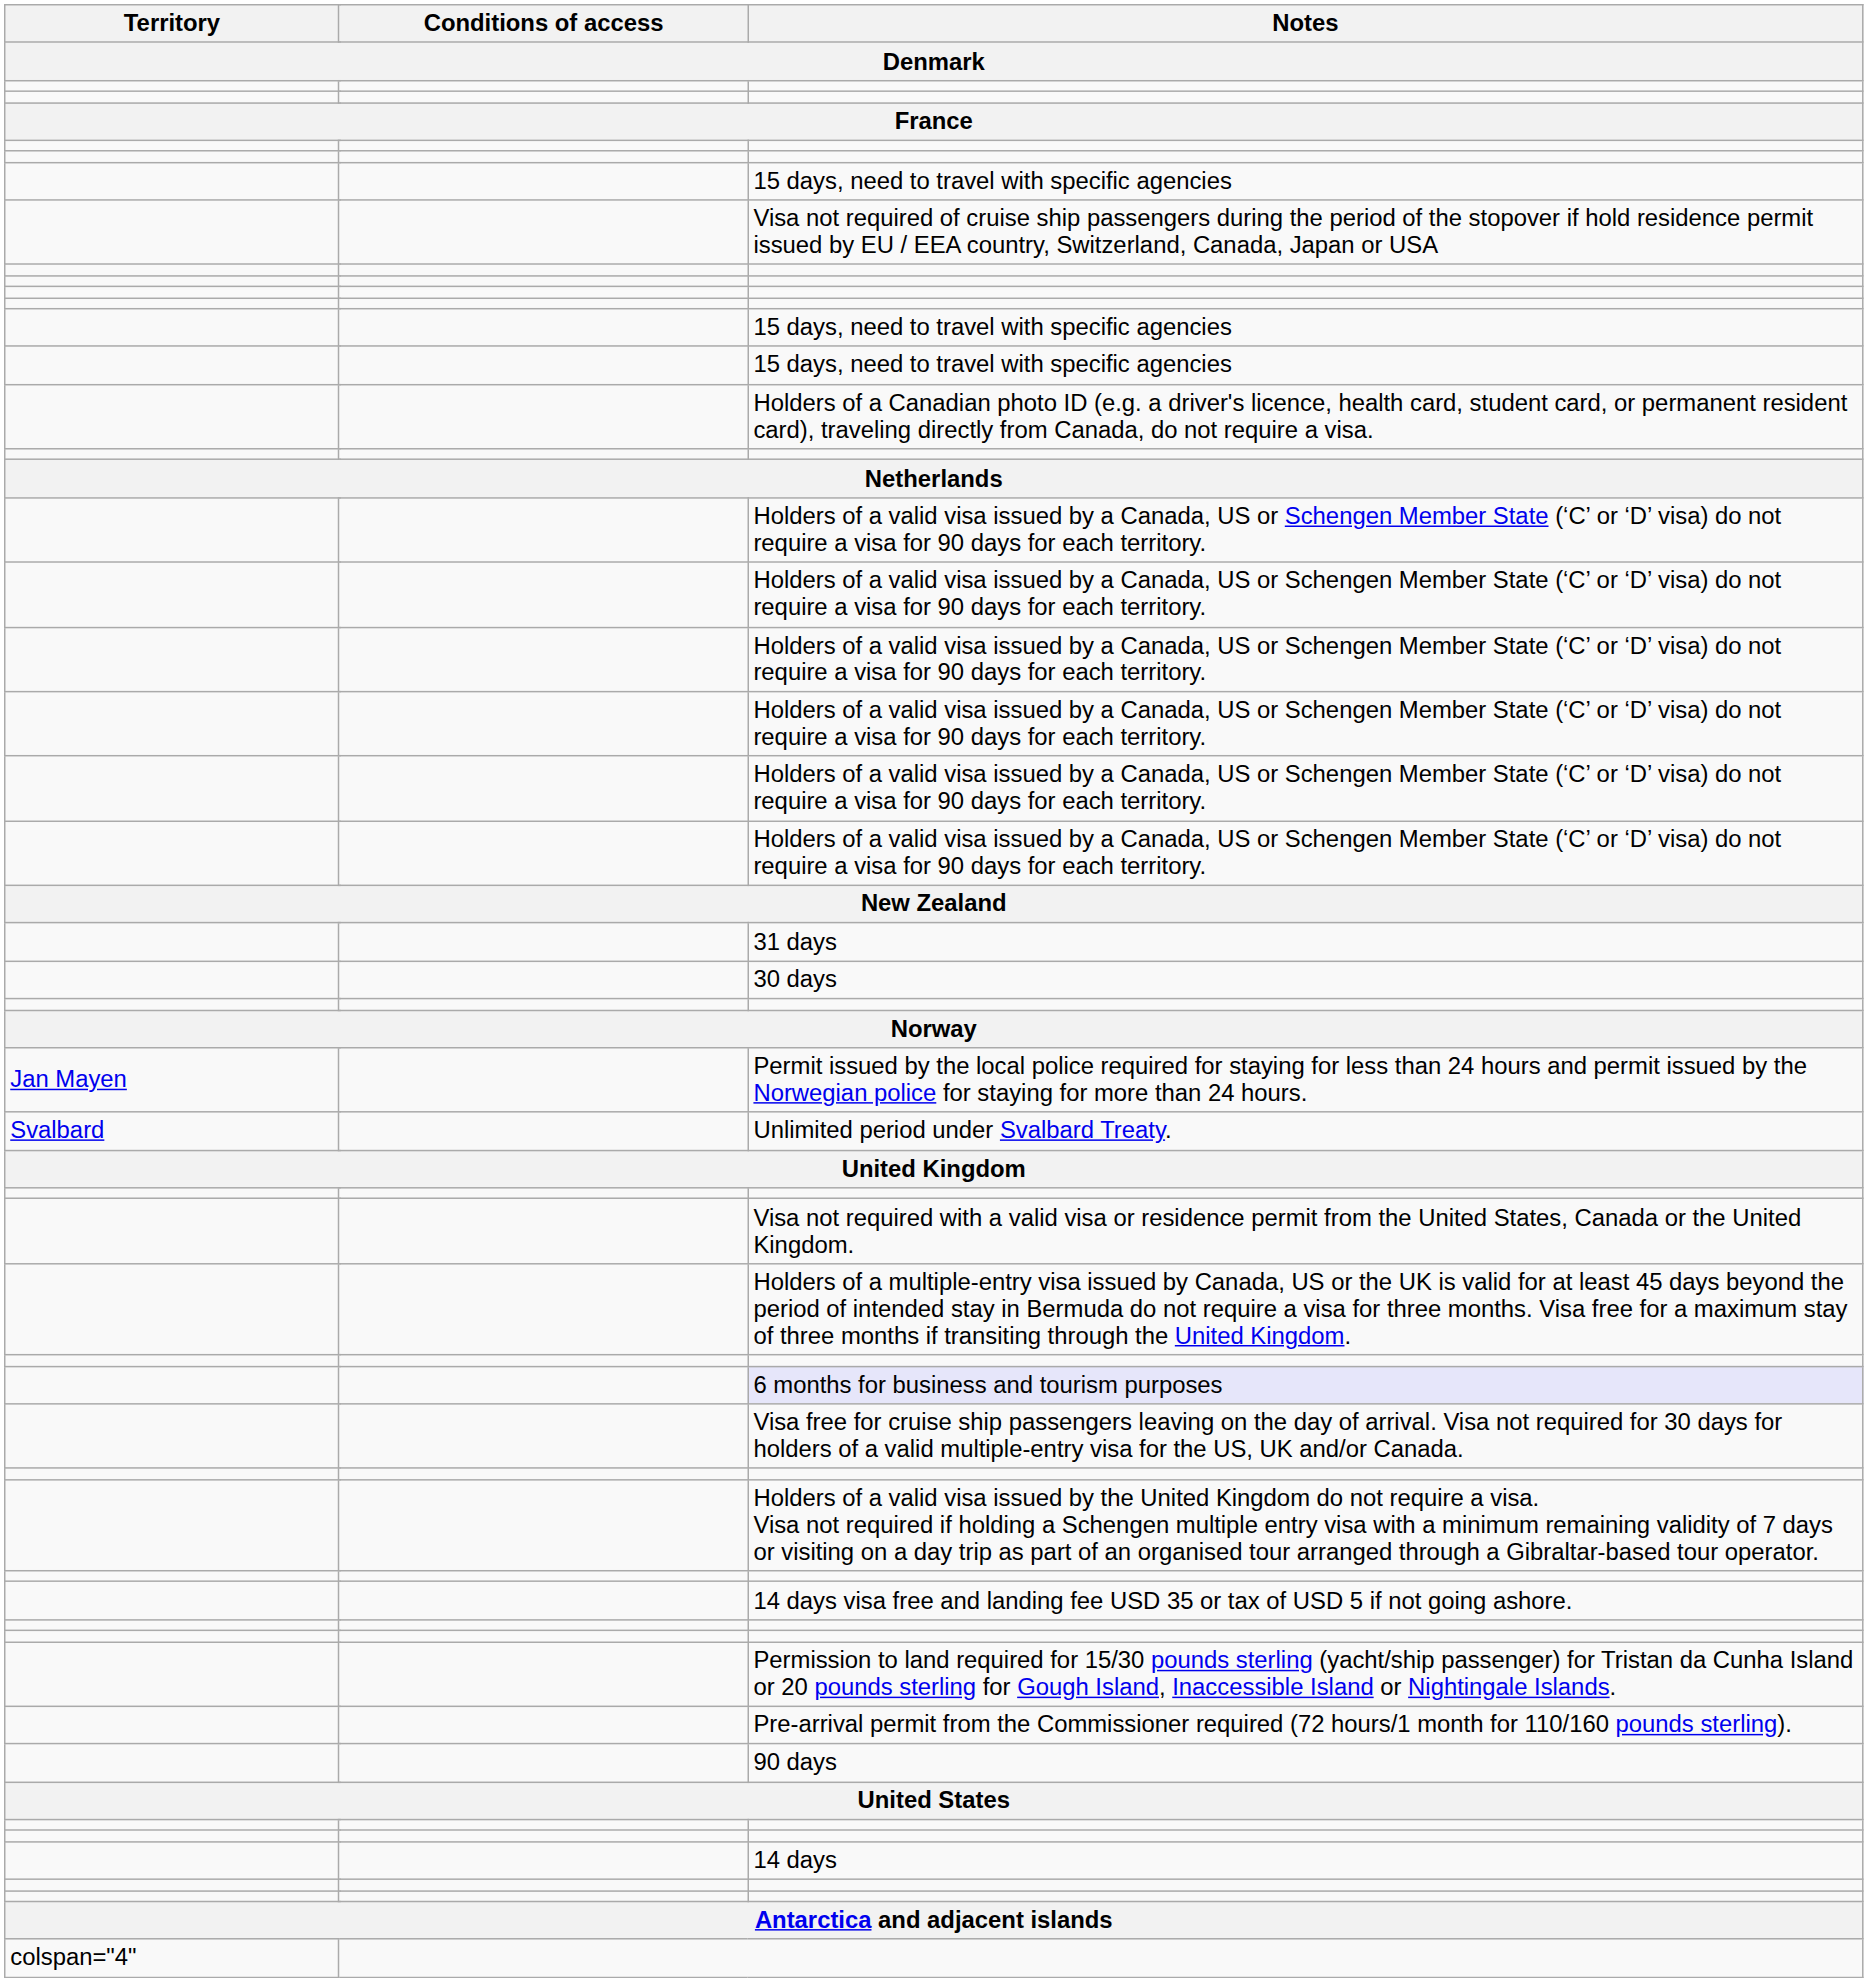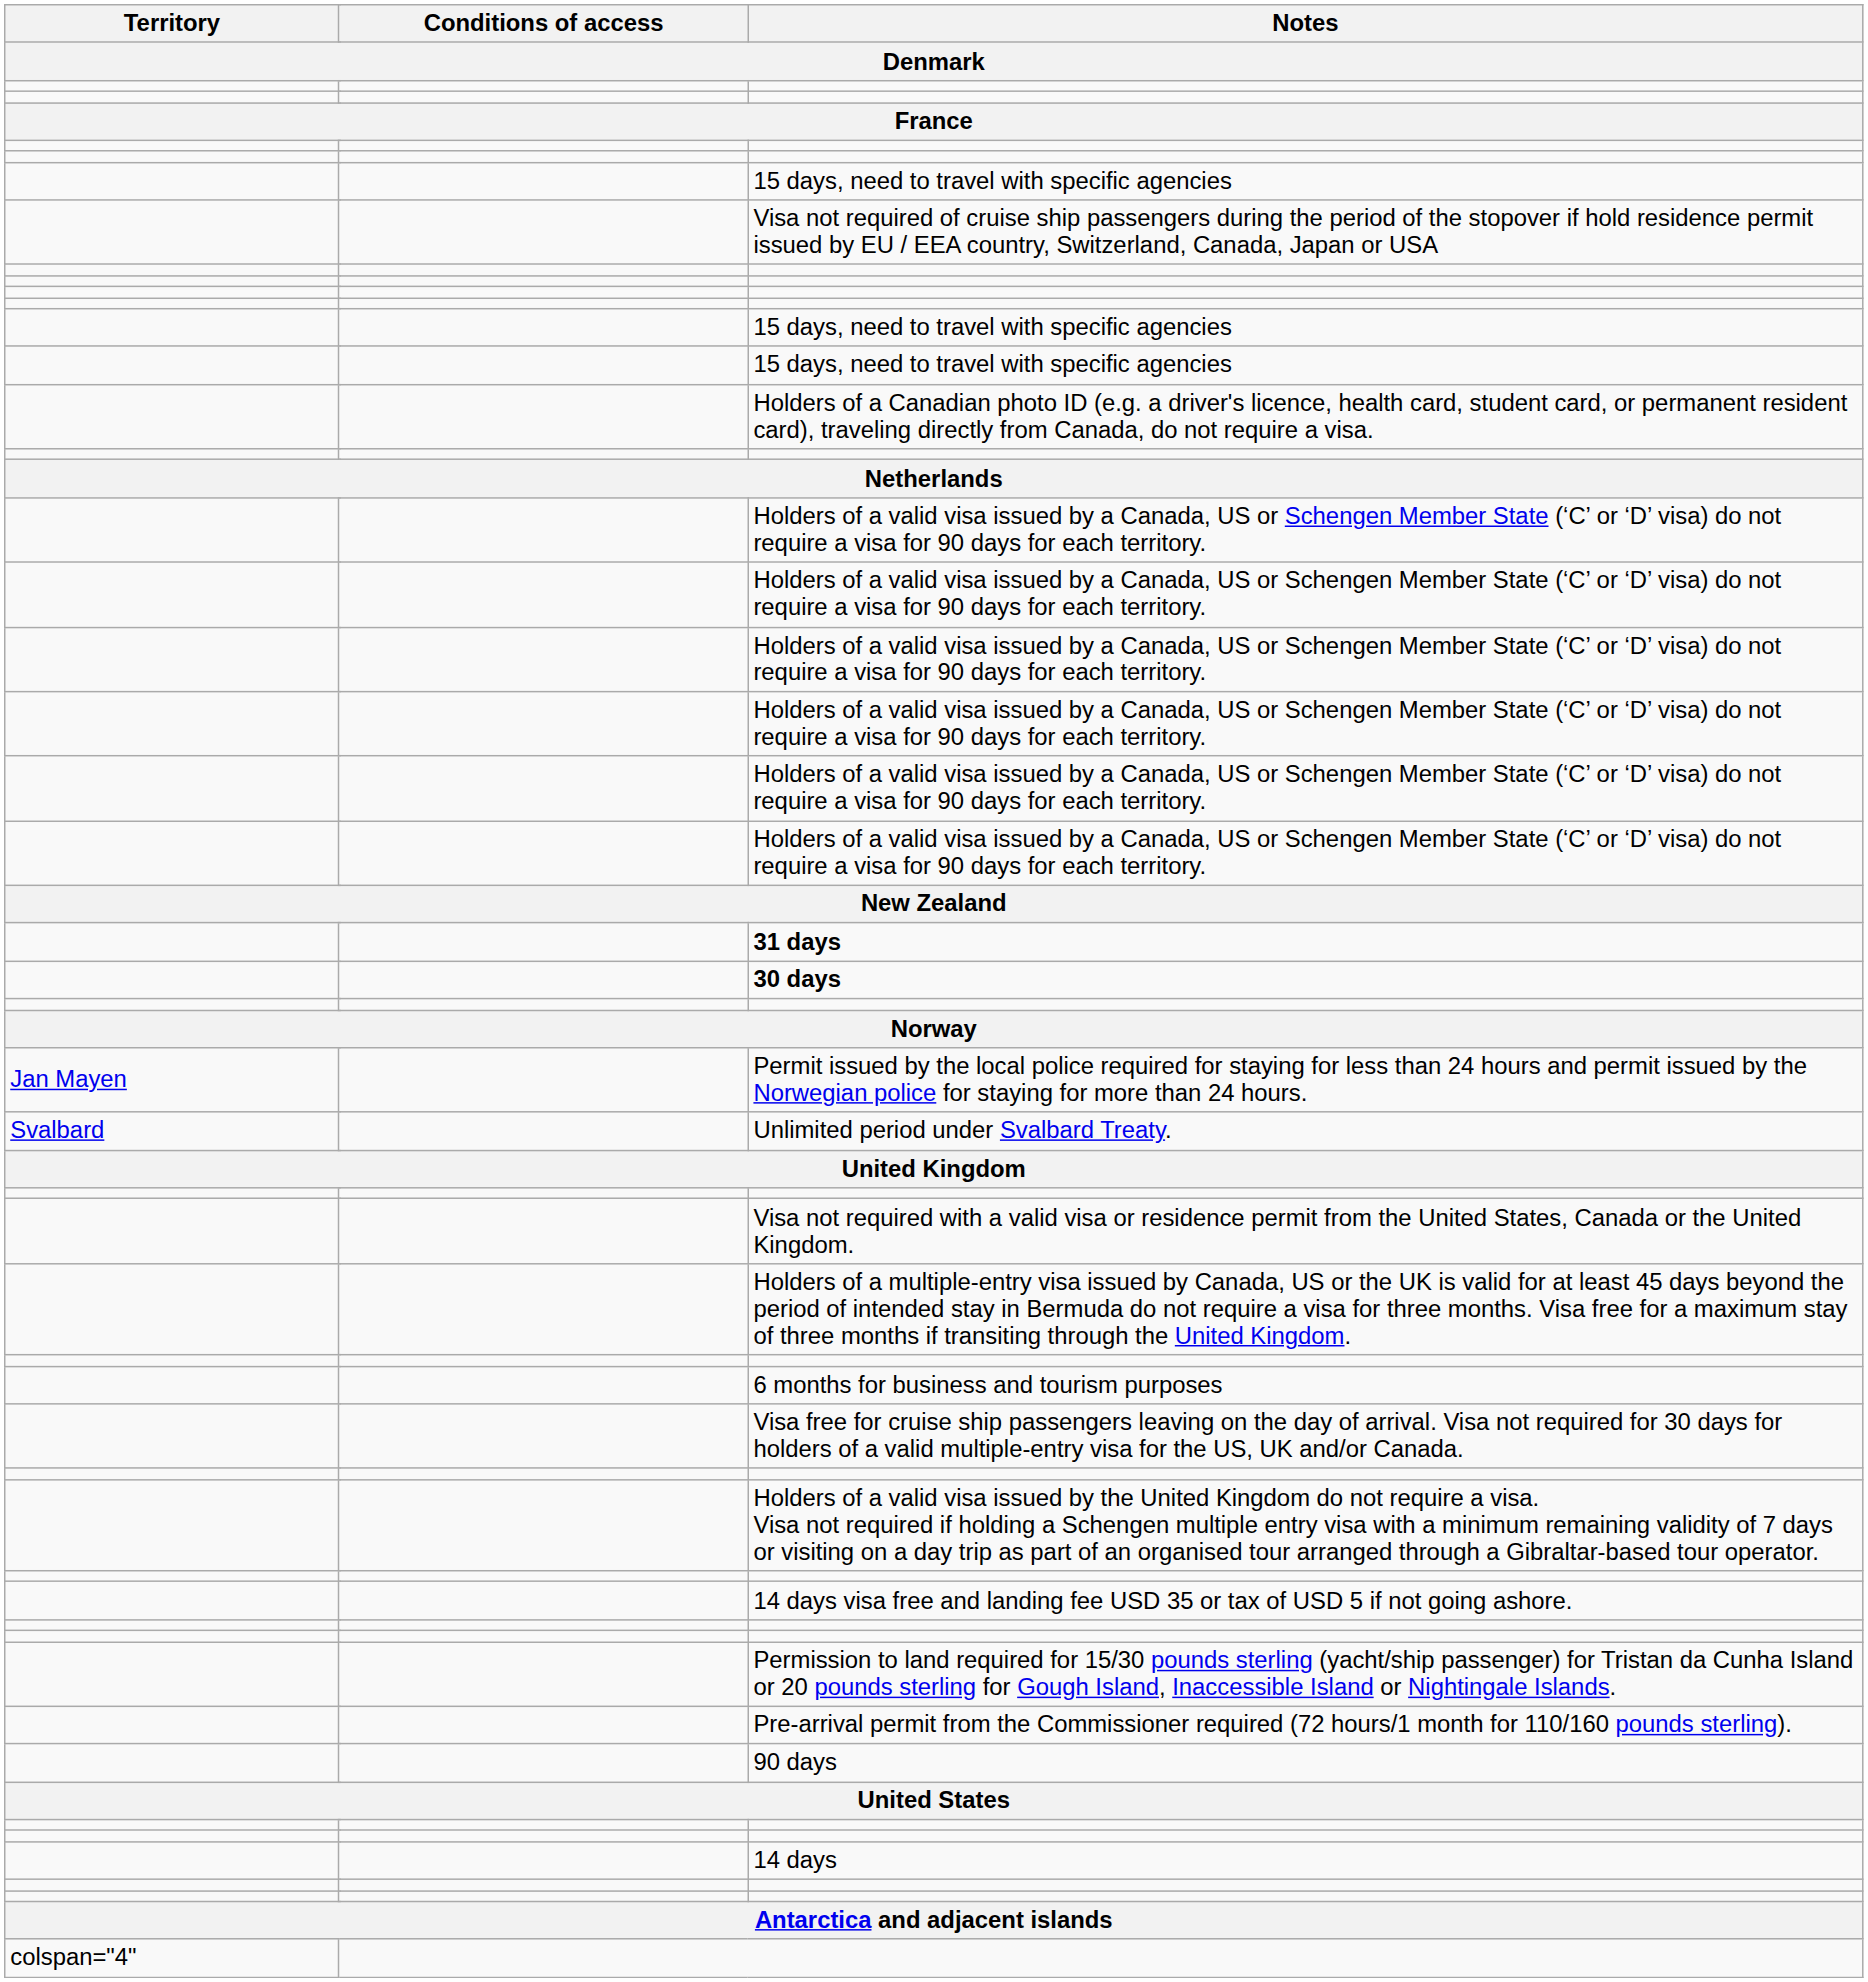(795, 941) normal -> (797, 941) bold
(795, 979) normal -> (797, 979) bold
(988, 1384) lavender background -> (988, 1384) no background
